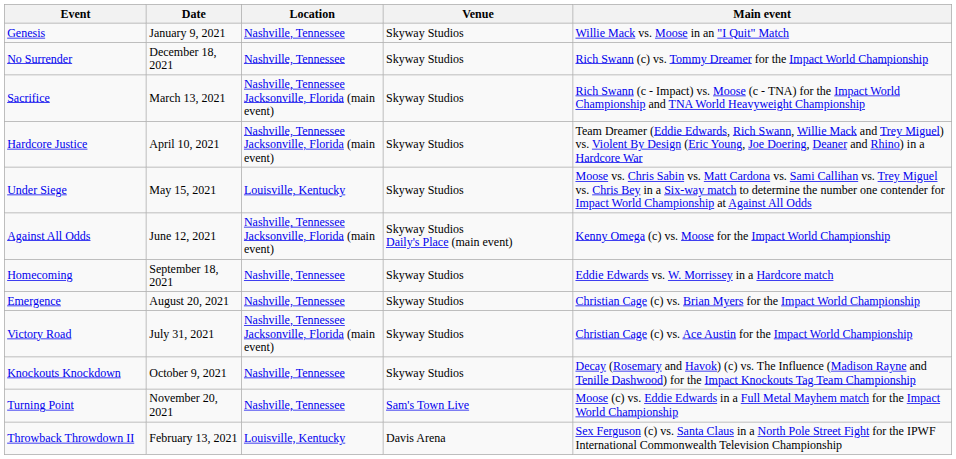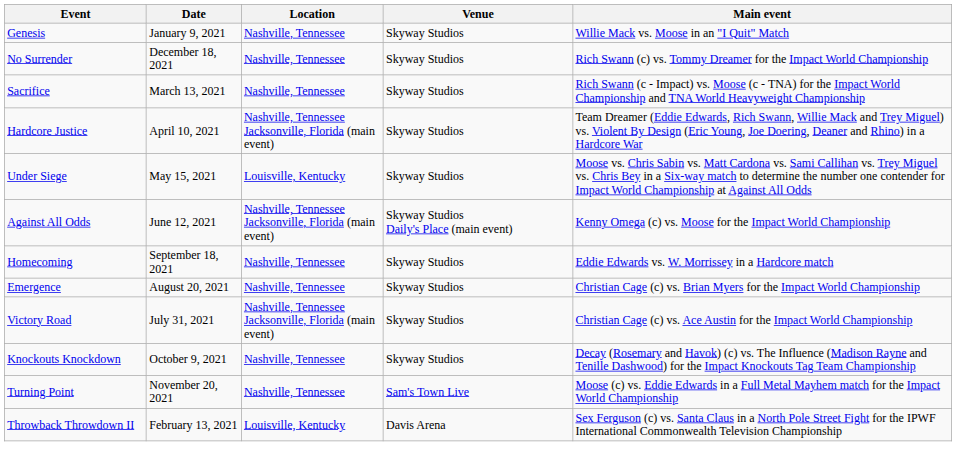(309, 98) Nashville, Tennessee Jacksonville, Florida (main event) -> (294, 91) Nashville, Tennessee
